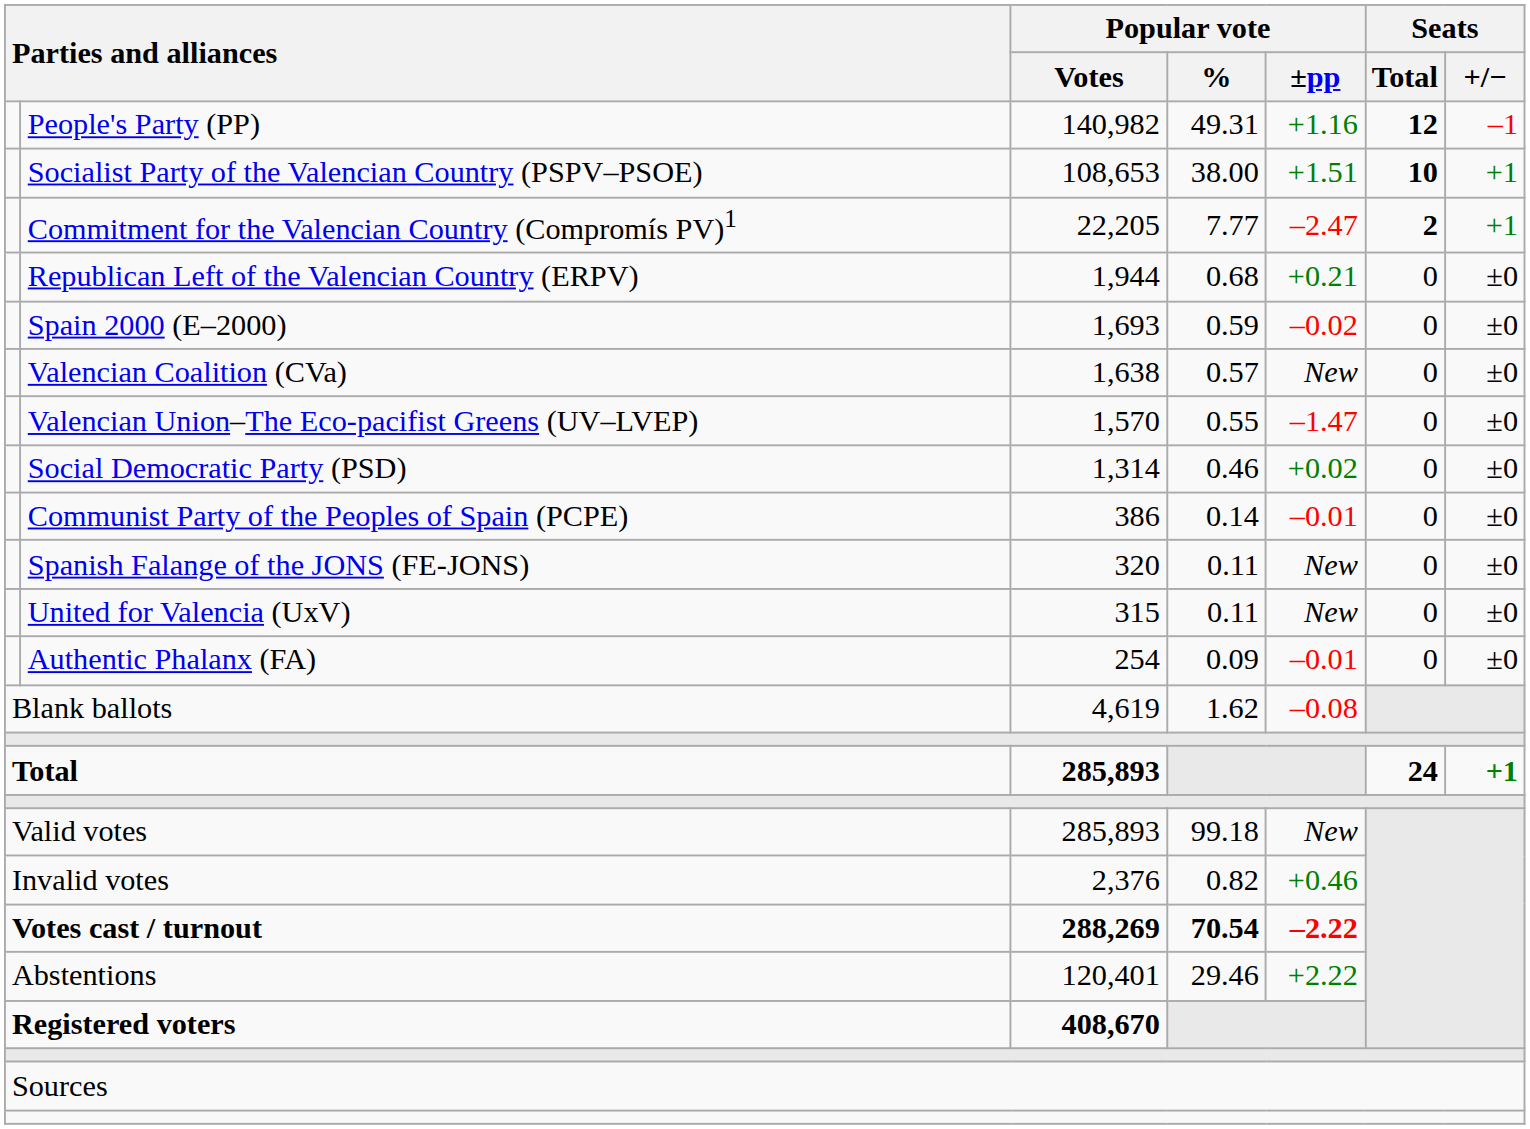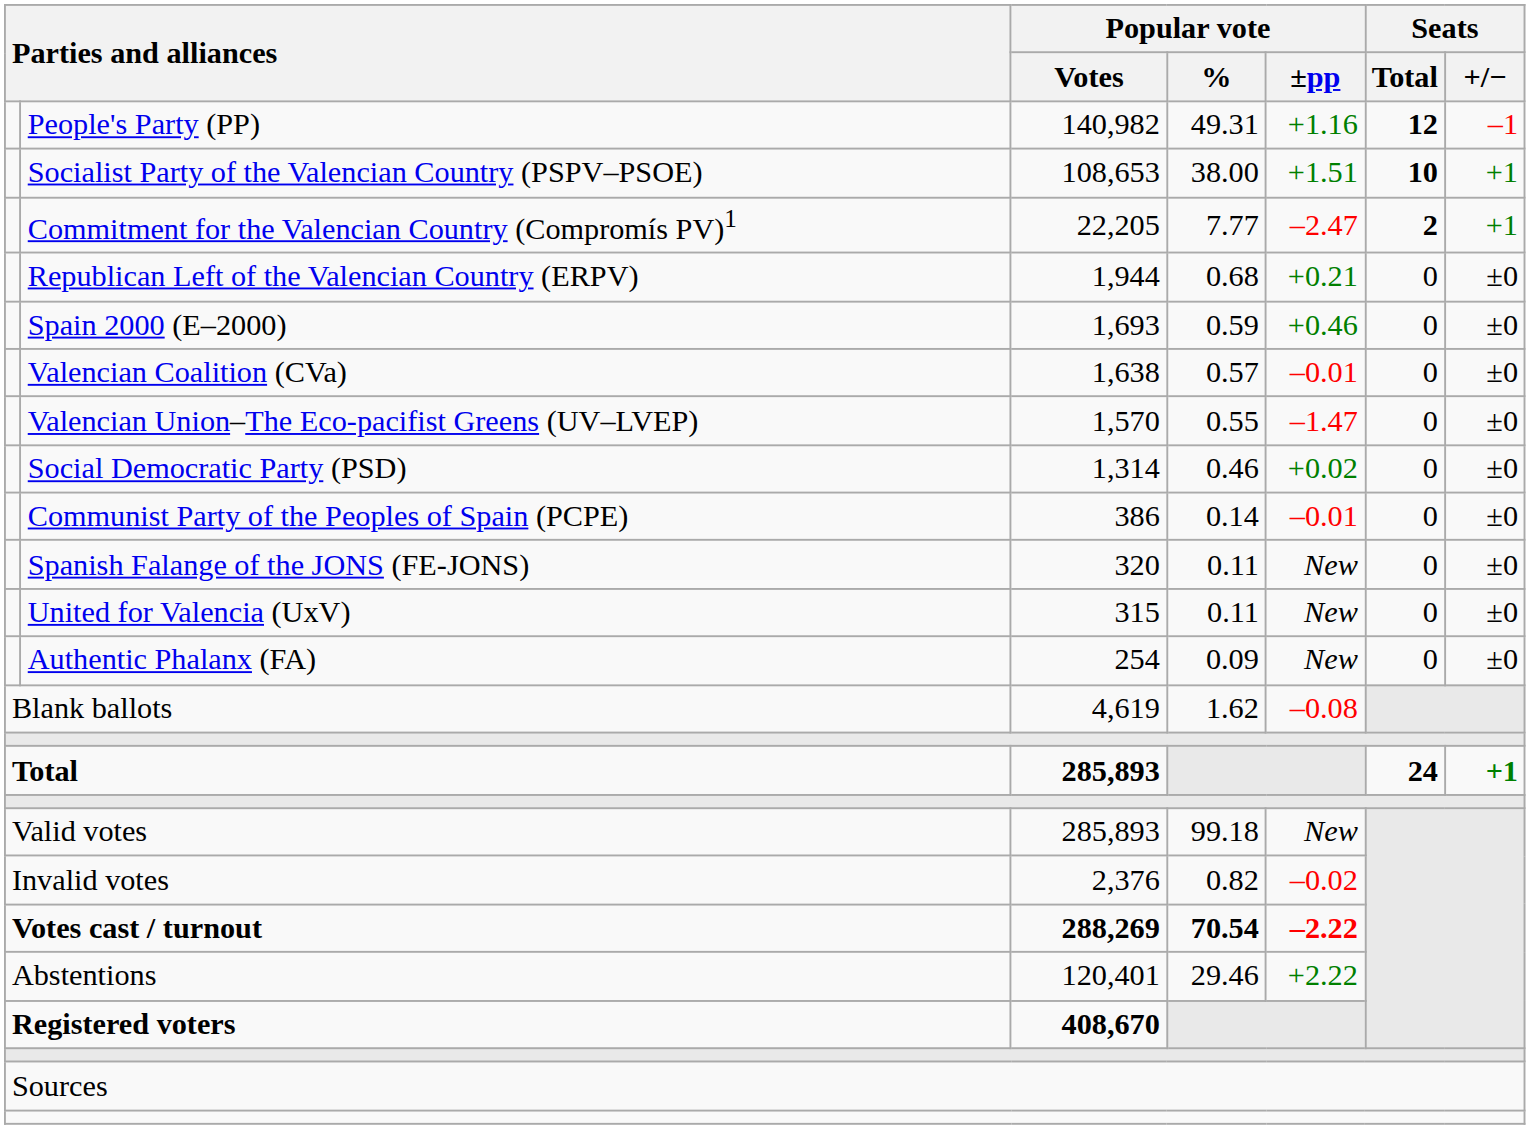(1324, 324) –0.02 -> (1323, 324) +0.46
(1331, 372) New -> (1324, 372) –0.01
(1324, 660) –0.01 -> (1331, 660) New
(1323, 879) +0.46 -> (1324, 879) –0.02
